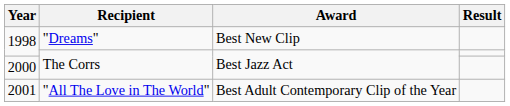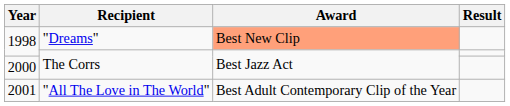(258, 38) no background -> (258, 38) lightsalmon background
